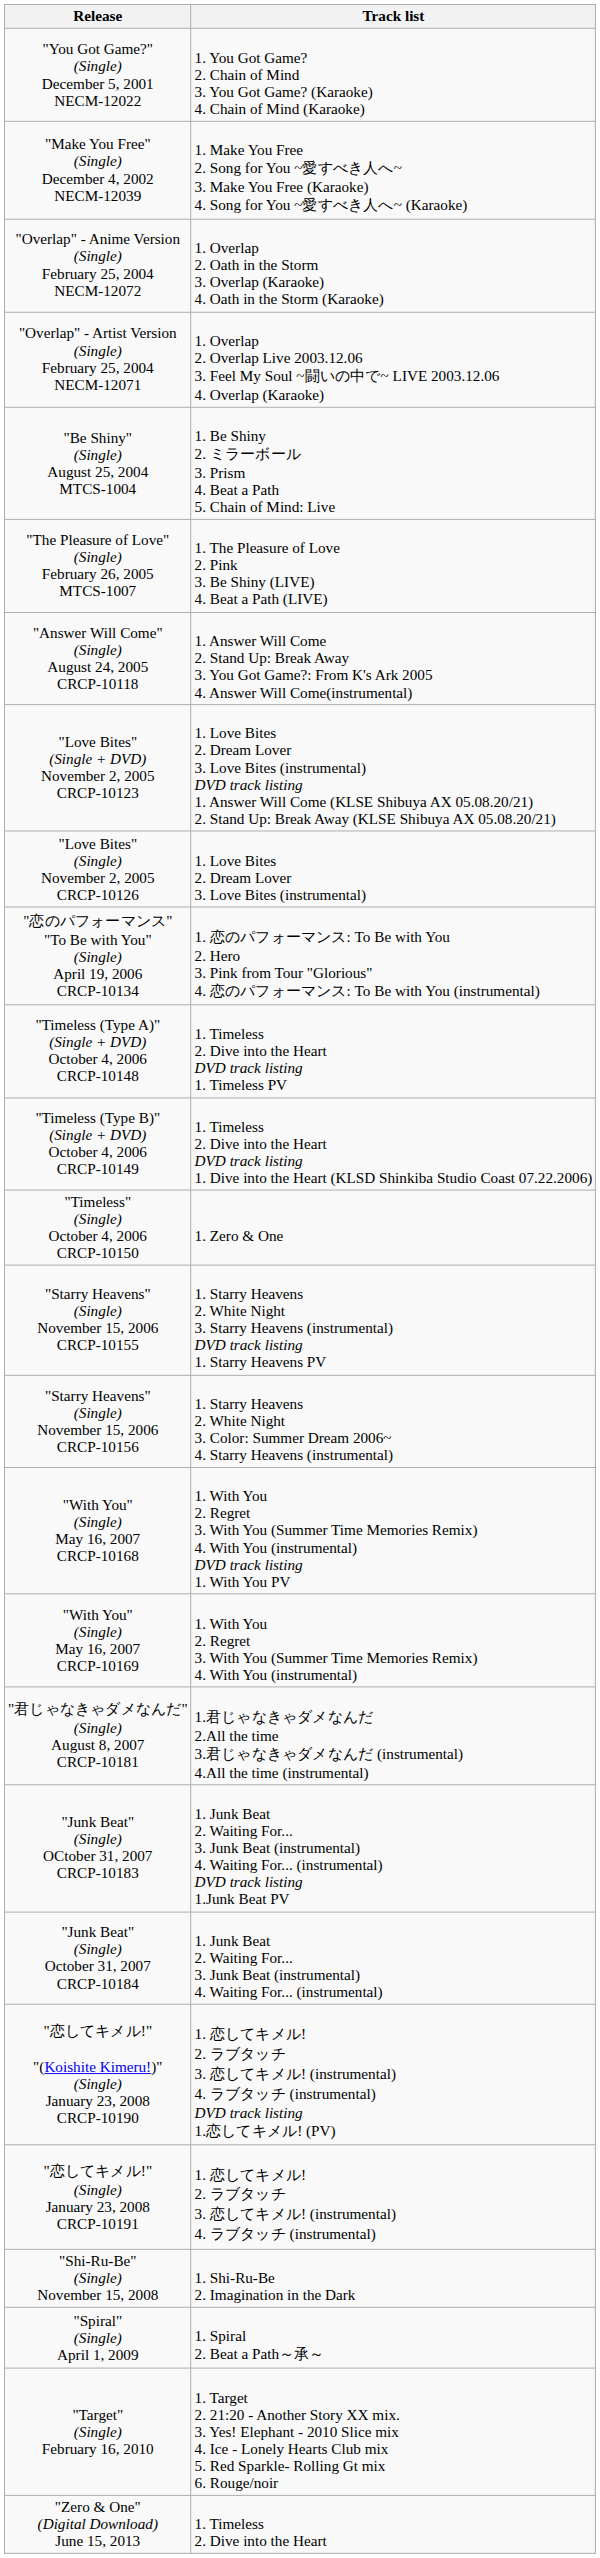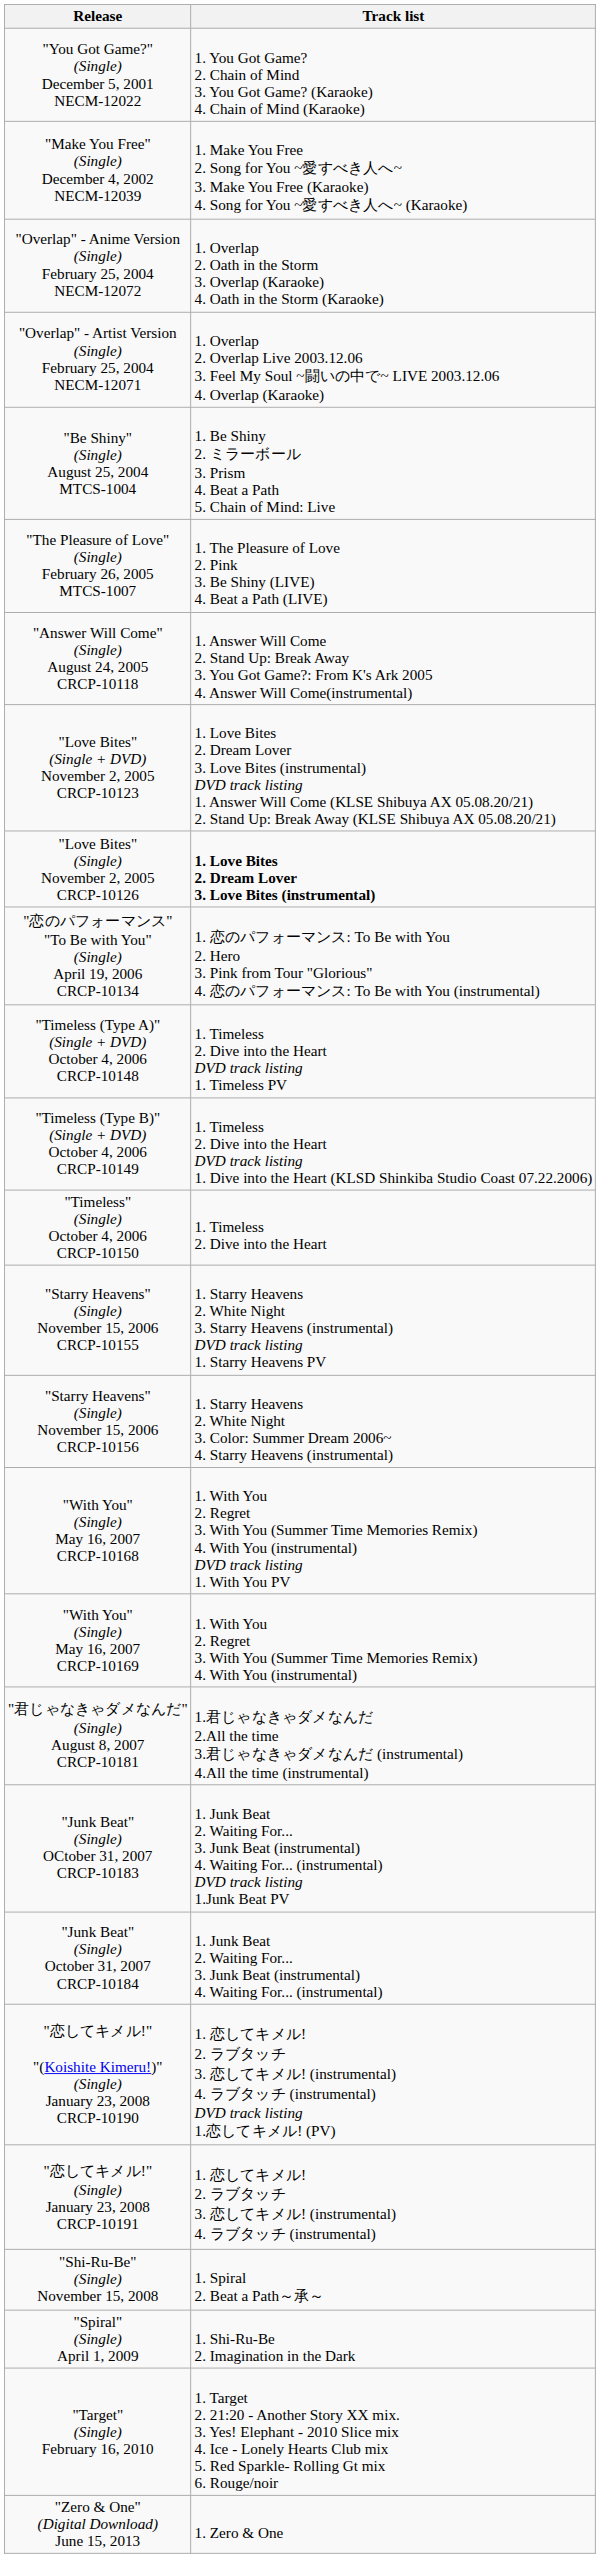(280, 877) normal -> (285, 877) bold
(239, 1236) 1. Zero & One -> (261, 1236) 1. Timeless 2. Dive into the Heart
(275, 2286) 1. Shi-Ru-Be 2. Imagination in the Dark -> (260, 2287) 1. Spiral 2. Beat a Path～承～
(260, 2345) 1. Spiral 2. Beat a Path～承～ -> (275, 2347) 1. Shi-Ru-Be 2. Imagination in the Dark
(261, 2532) 1. Timeless 2. Dive into the Heart -> (239, 2532) 1. Zero & One
